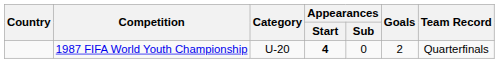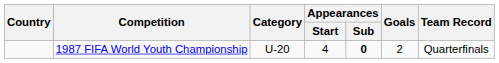(325, 49) bold -> (325, 49) normal
(364, 49) normal -> (364, 49) bold
